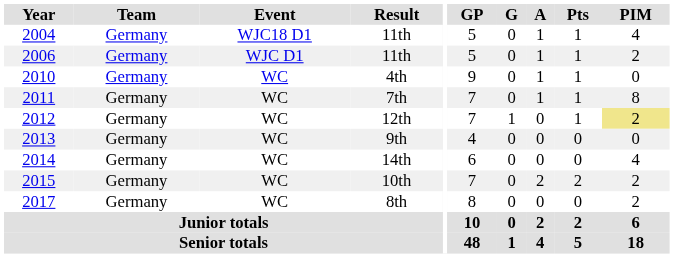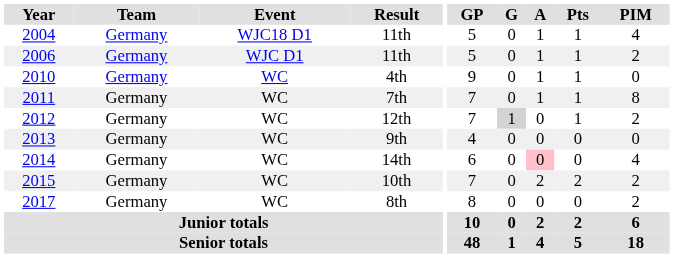(512, 118) no background -> (512, 118) lightgrey background
(636, 118) khaki background -> (636, 118) no background
(540, 159) no background -> (540, 159) pink background
